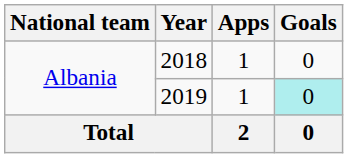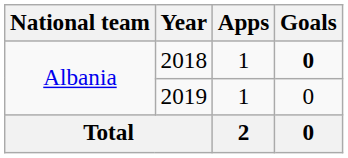(308, 59) normal -> (308, 59) bold
(308, 96) paleturquoise background -> (308, 96) no background
